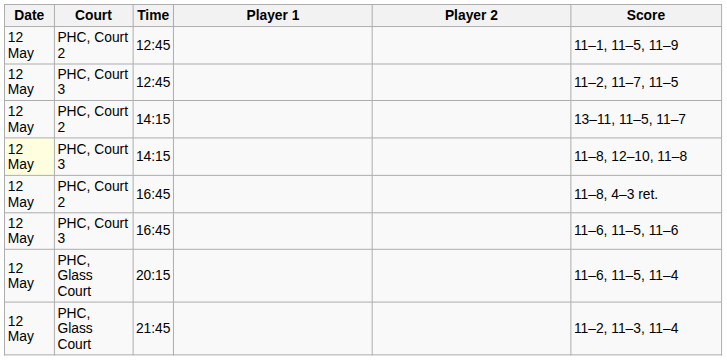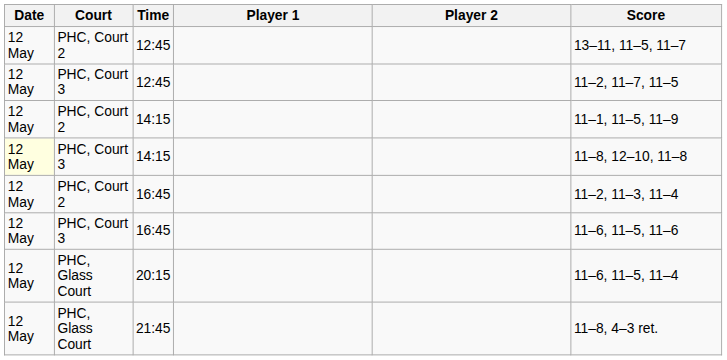(626, 45) 11–1, 11–5, 11–9 -> (630, 45) 13–11, 11–5, 11–7
(630, 120) 13–11, 11–5, 11–7 -> (626, 120) 11–1, 11–5, 11–9
(616, 194) 11–8, 4–3 ret. -> (626, 194) 11–2, 11–3, 11–4
(626, 329) 11–2, 11–3, 11–4 -> (616, 329) 11–8, 4–3 ret.
